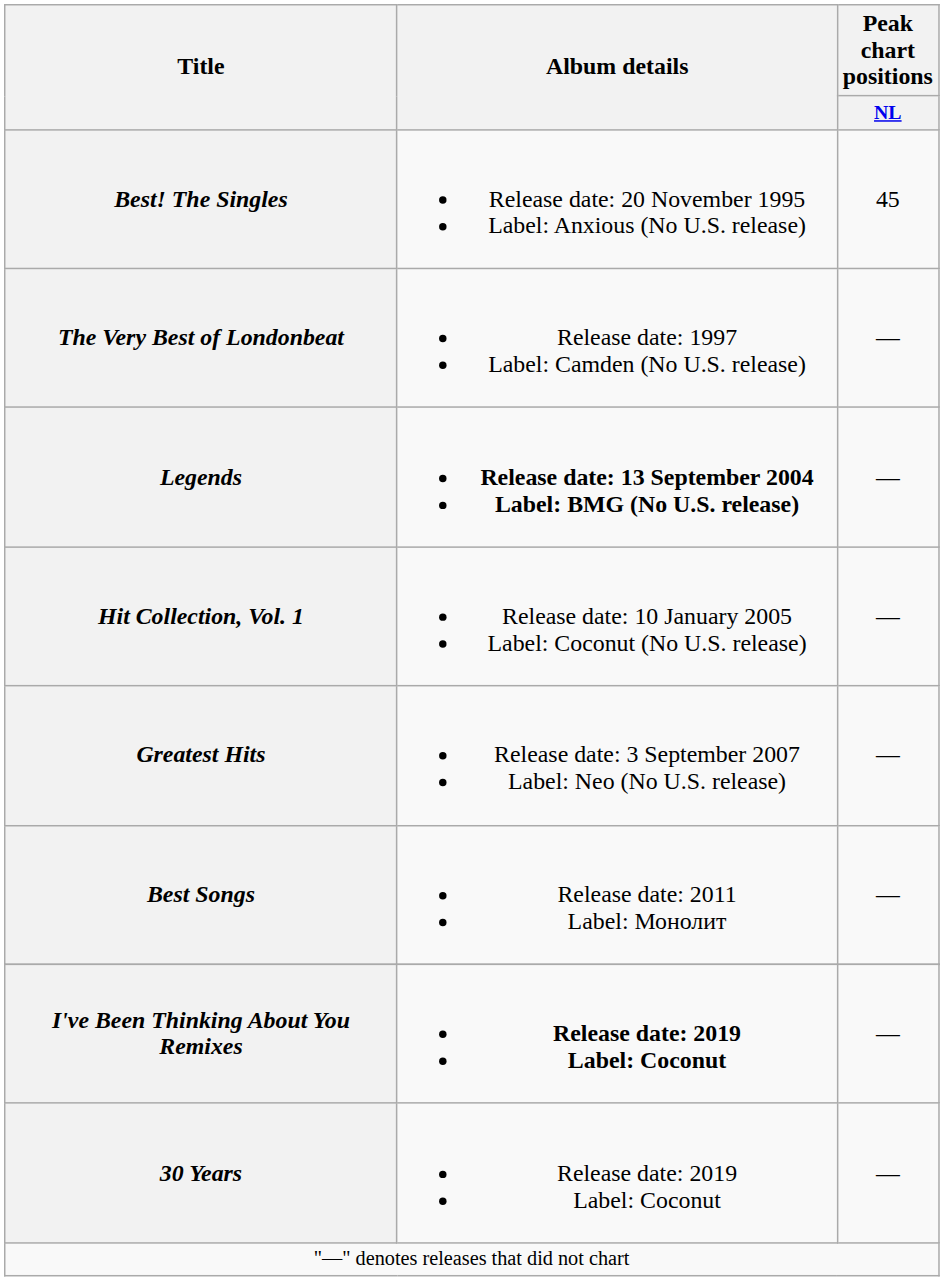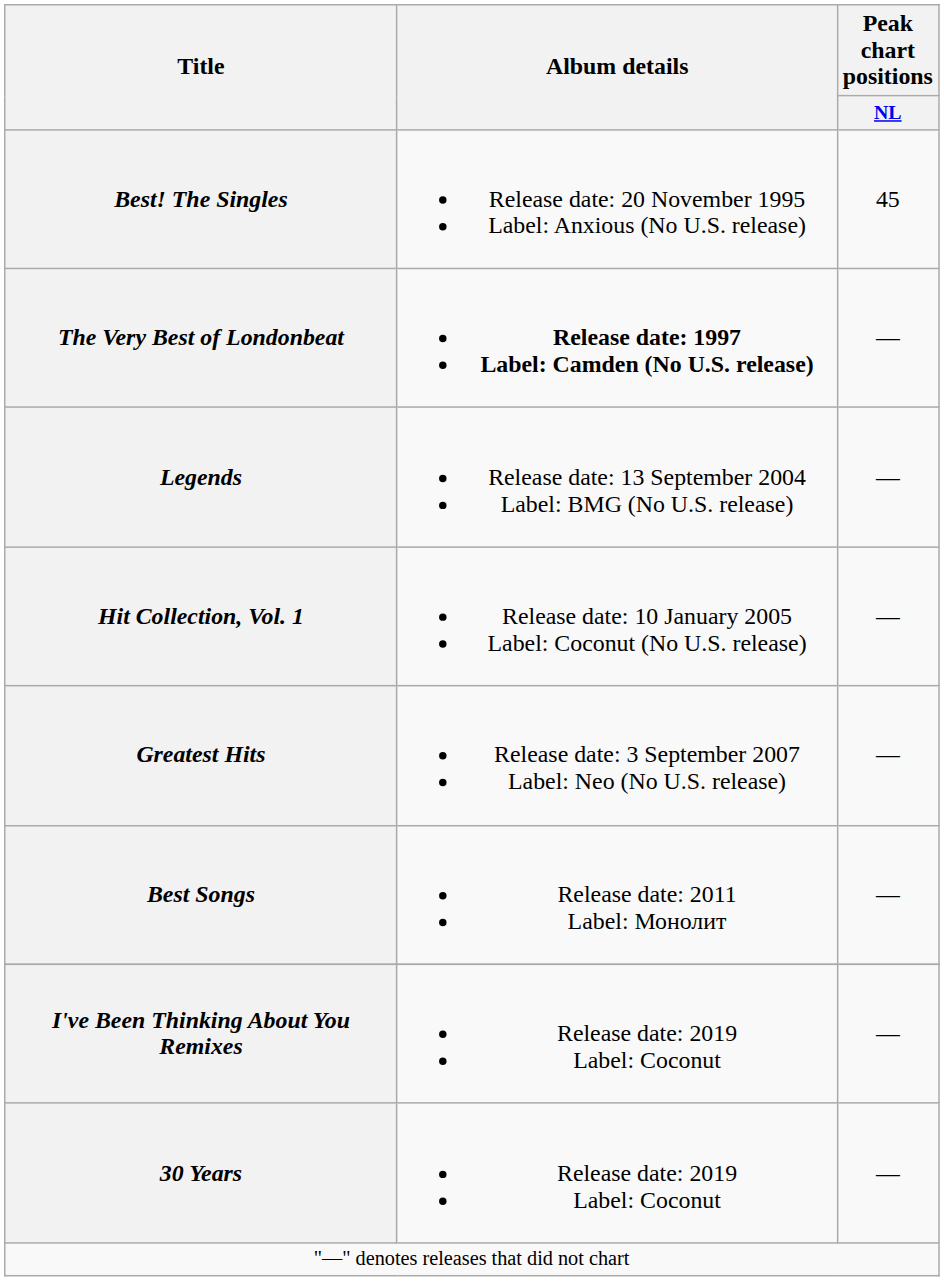(617, 352) normal -> (617, 352) bold
(617, 491) bold -> (617, 491) normal
(617, 1047) bold -> (617, 1047) normal
